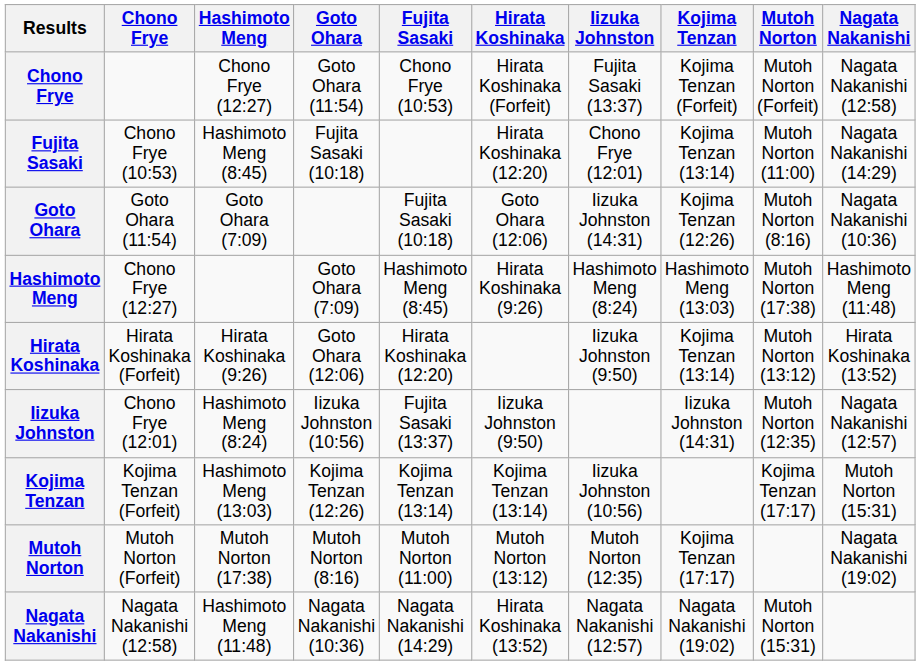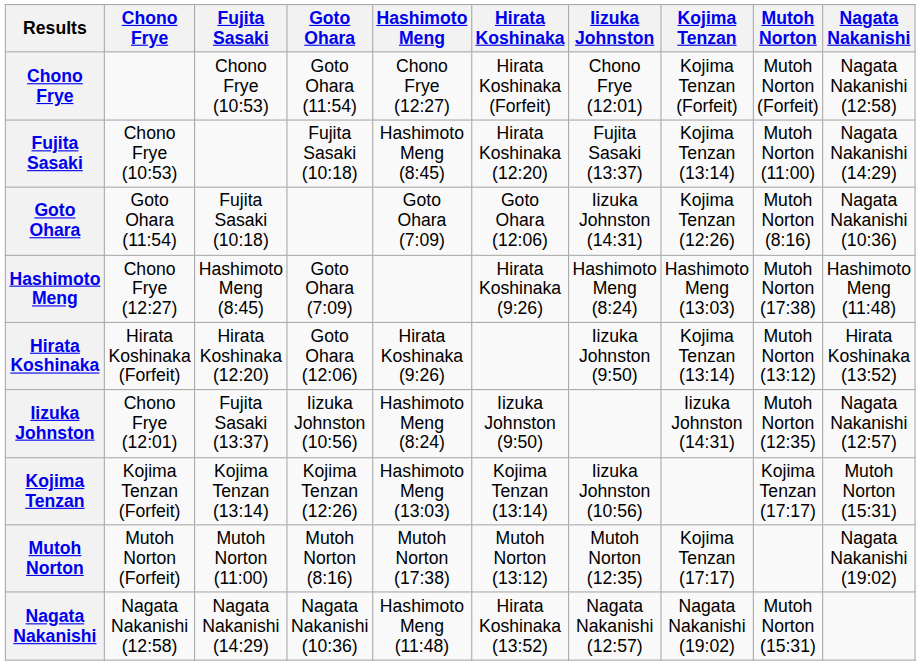columns swapped: (425, 28) <-> (244, 28)
(615, 85) Fujita Sasaki (13:37) -> (615, 85) Chono Frye (12:01)
(615, 153) Chono Frye (12:01) -> (615, 153) Fujita Sasaki (13:37)
